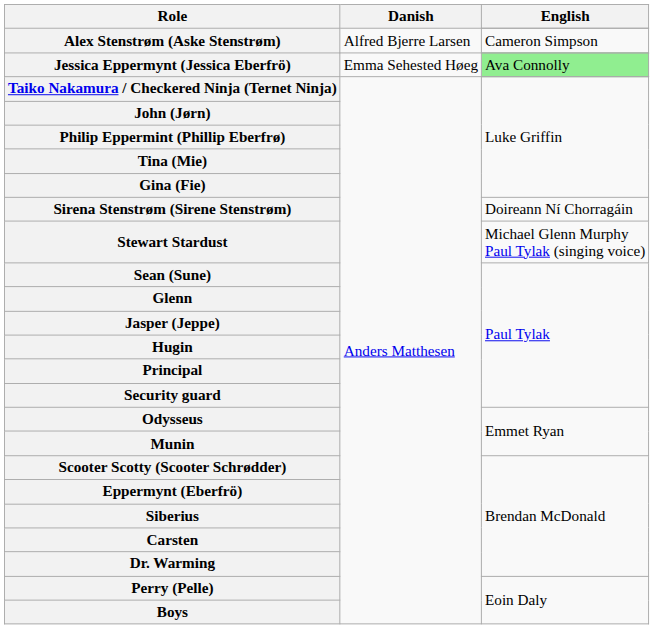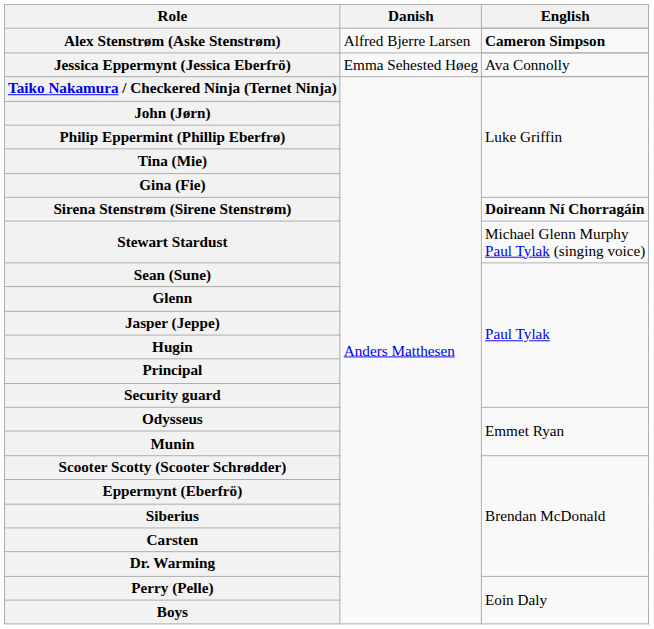(541, 40) normal -> (545, 40) bold
(527, 64) lightgreen background -> (527, 64) no background
(559, 209) normal -> (565, 209) bold
